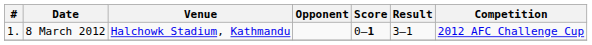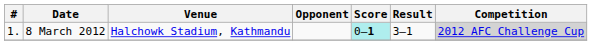(364, 31) no background -> (364, 31) paleturquoise background
(511, 31) no background -> (511, 31) lightgrey background
